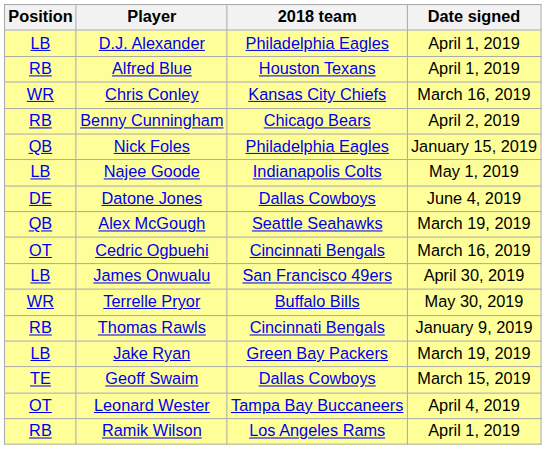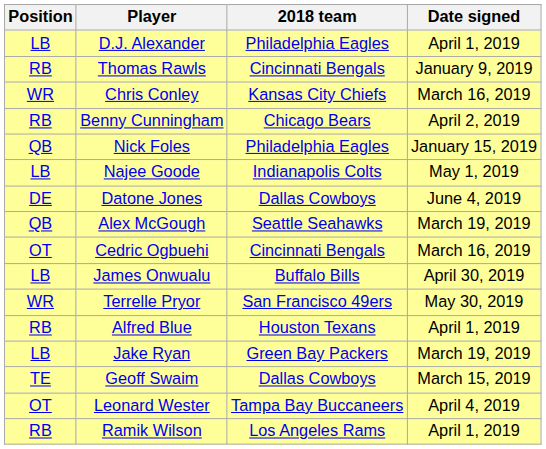rows swapped: (152, 69) <-> (152, 328)
(317, 276) San Francisco 49ers -> (317, 276) Buffalo Bills
(317, 302) Buffalo Bills -> (317, 302) San Francisco 49ers
